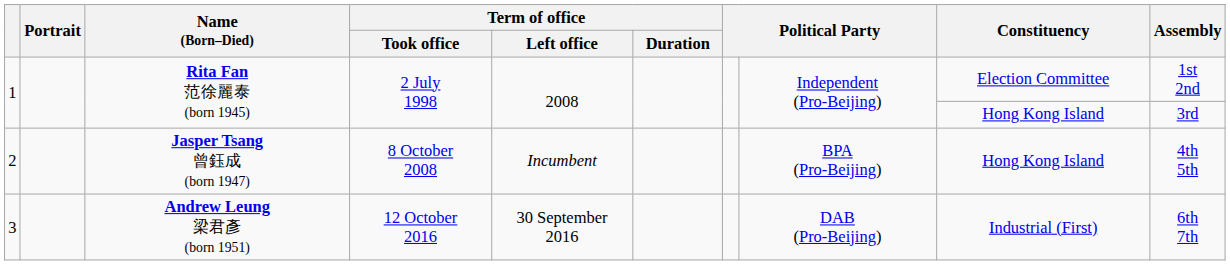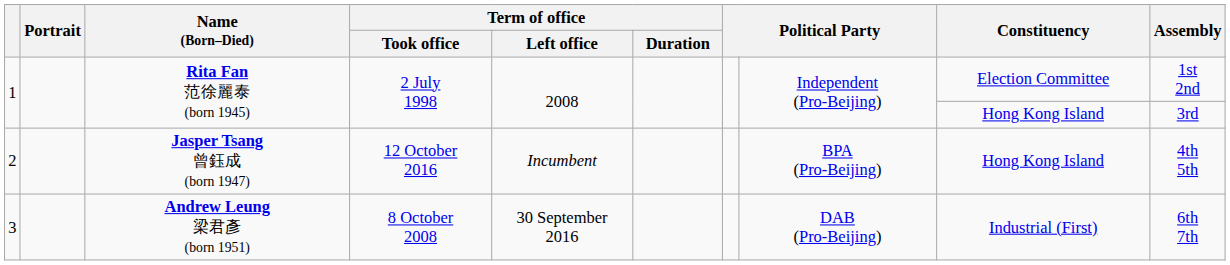(421, 160) 8 October 2008 -> (421, 160) 12 October 2016
(421, 227) 12 October 2016 -> (421, 227) 8 October 2008
